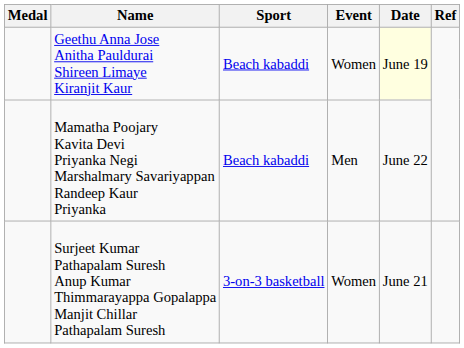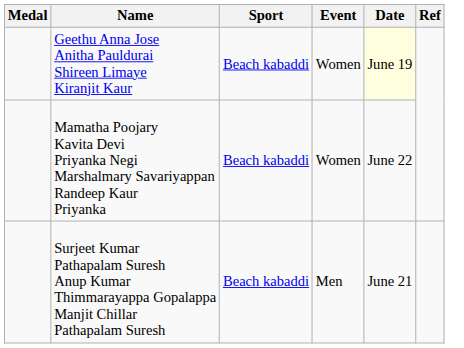(345, 160) Men -> (338, 160) Women
(274, 281) 3-on-3 basketball -> (266, 281) Beach kabaddi
(354, 281) Women -> (329, 281) Men
